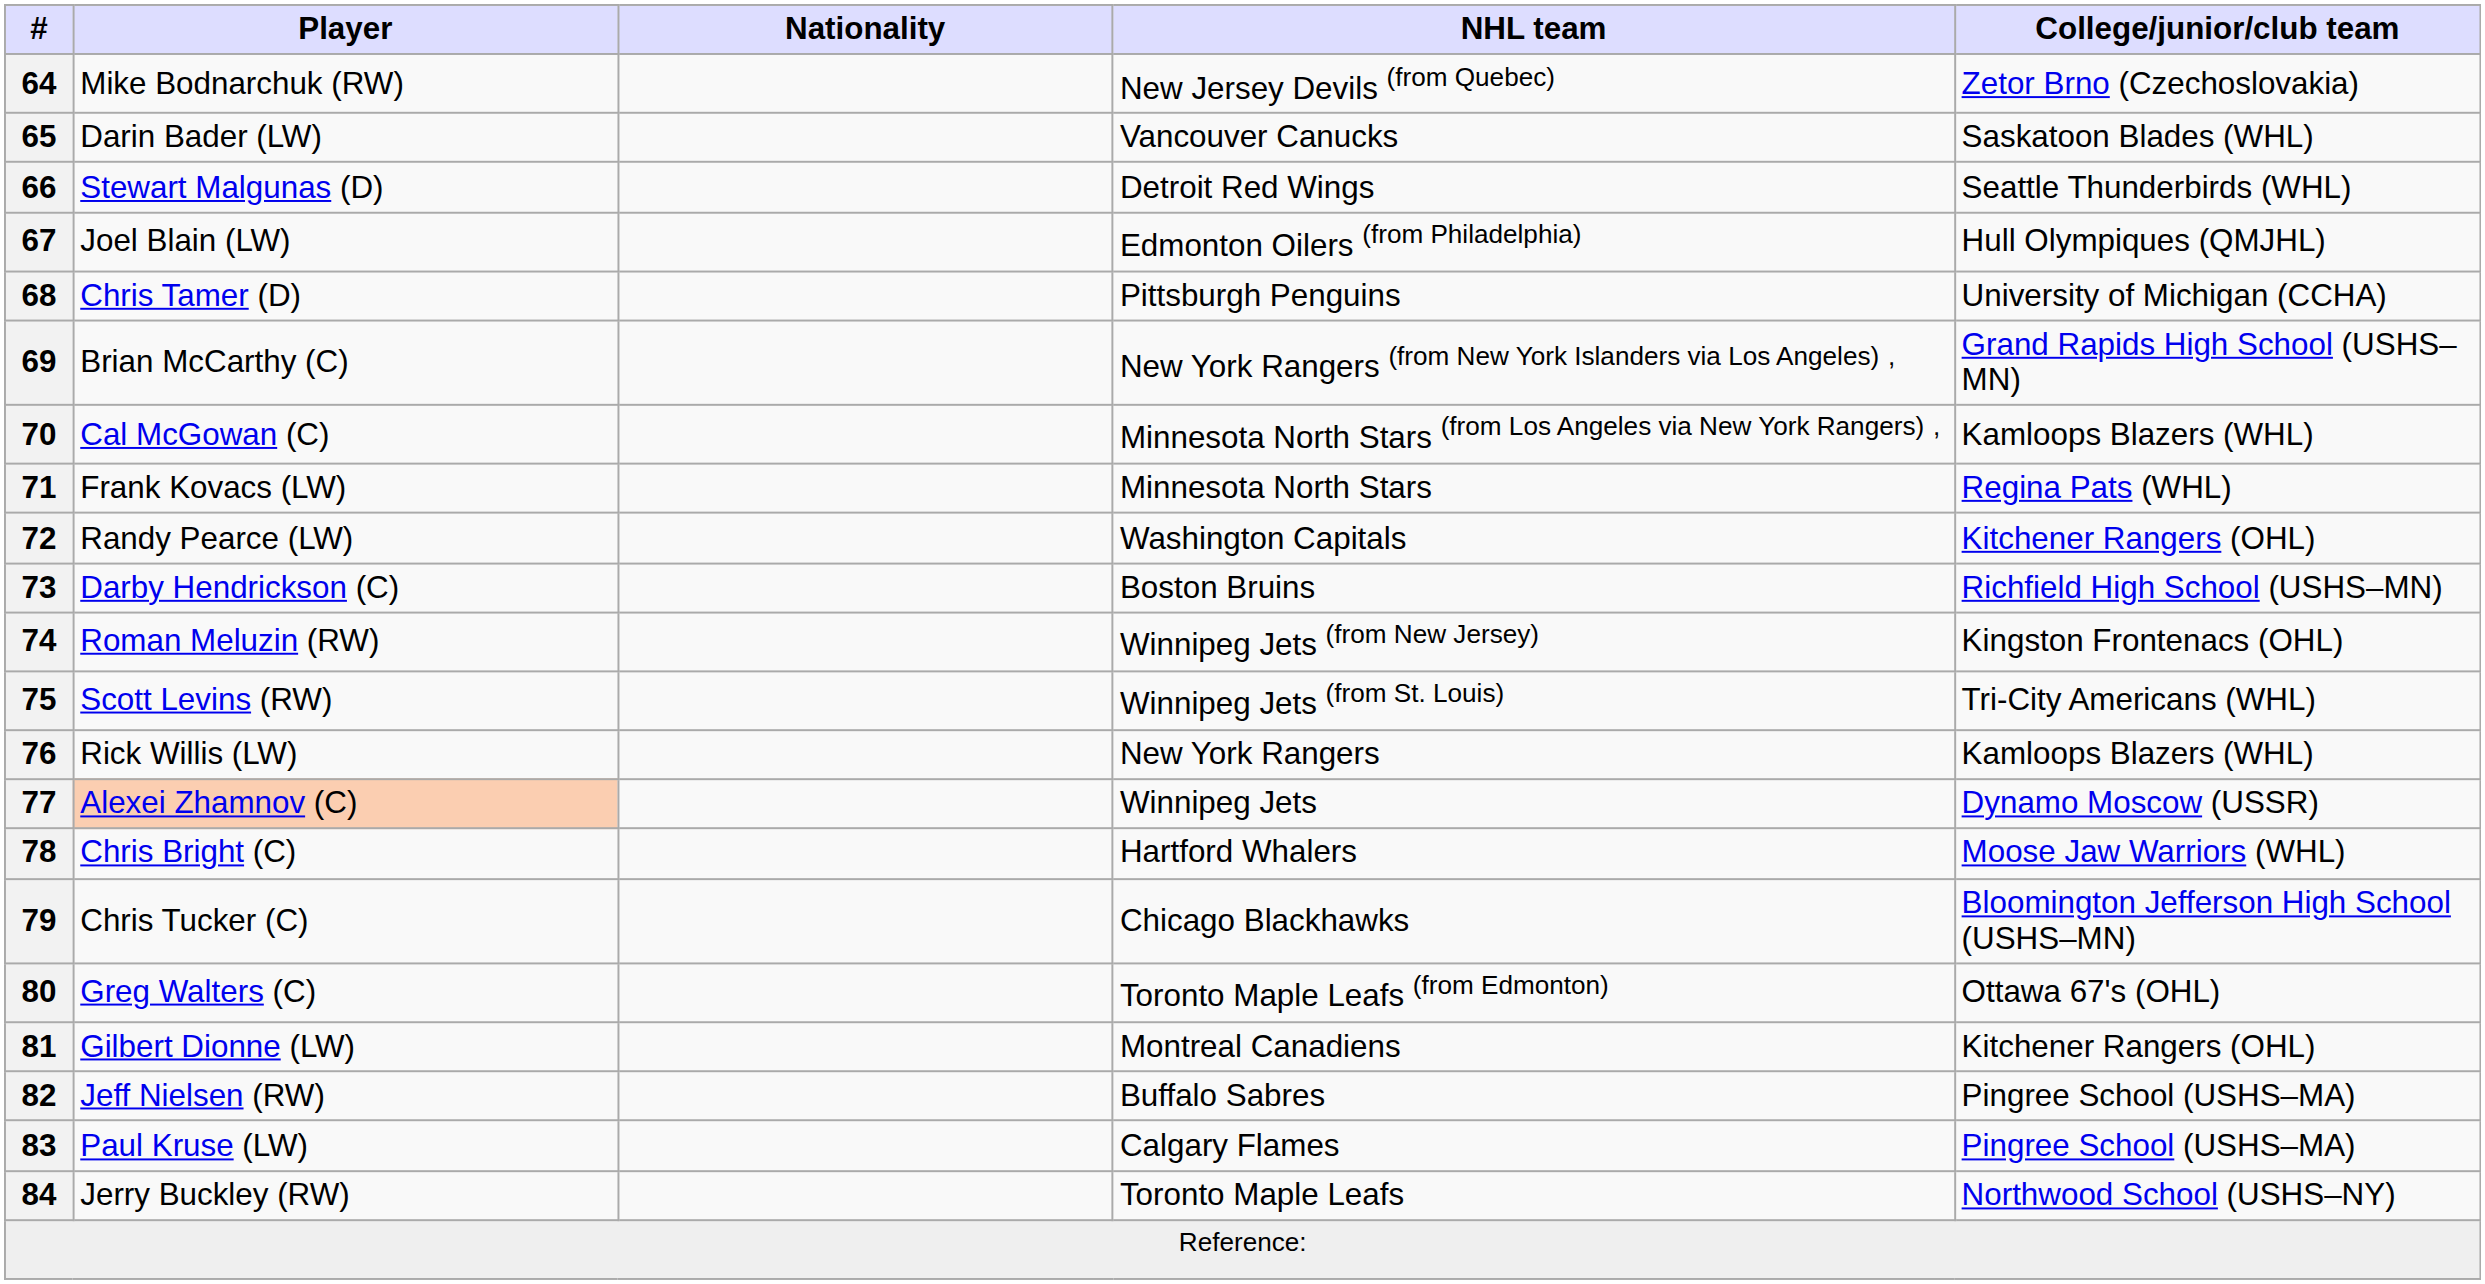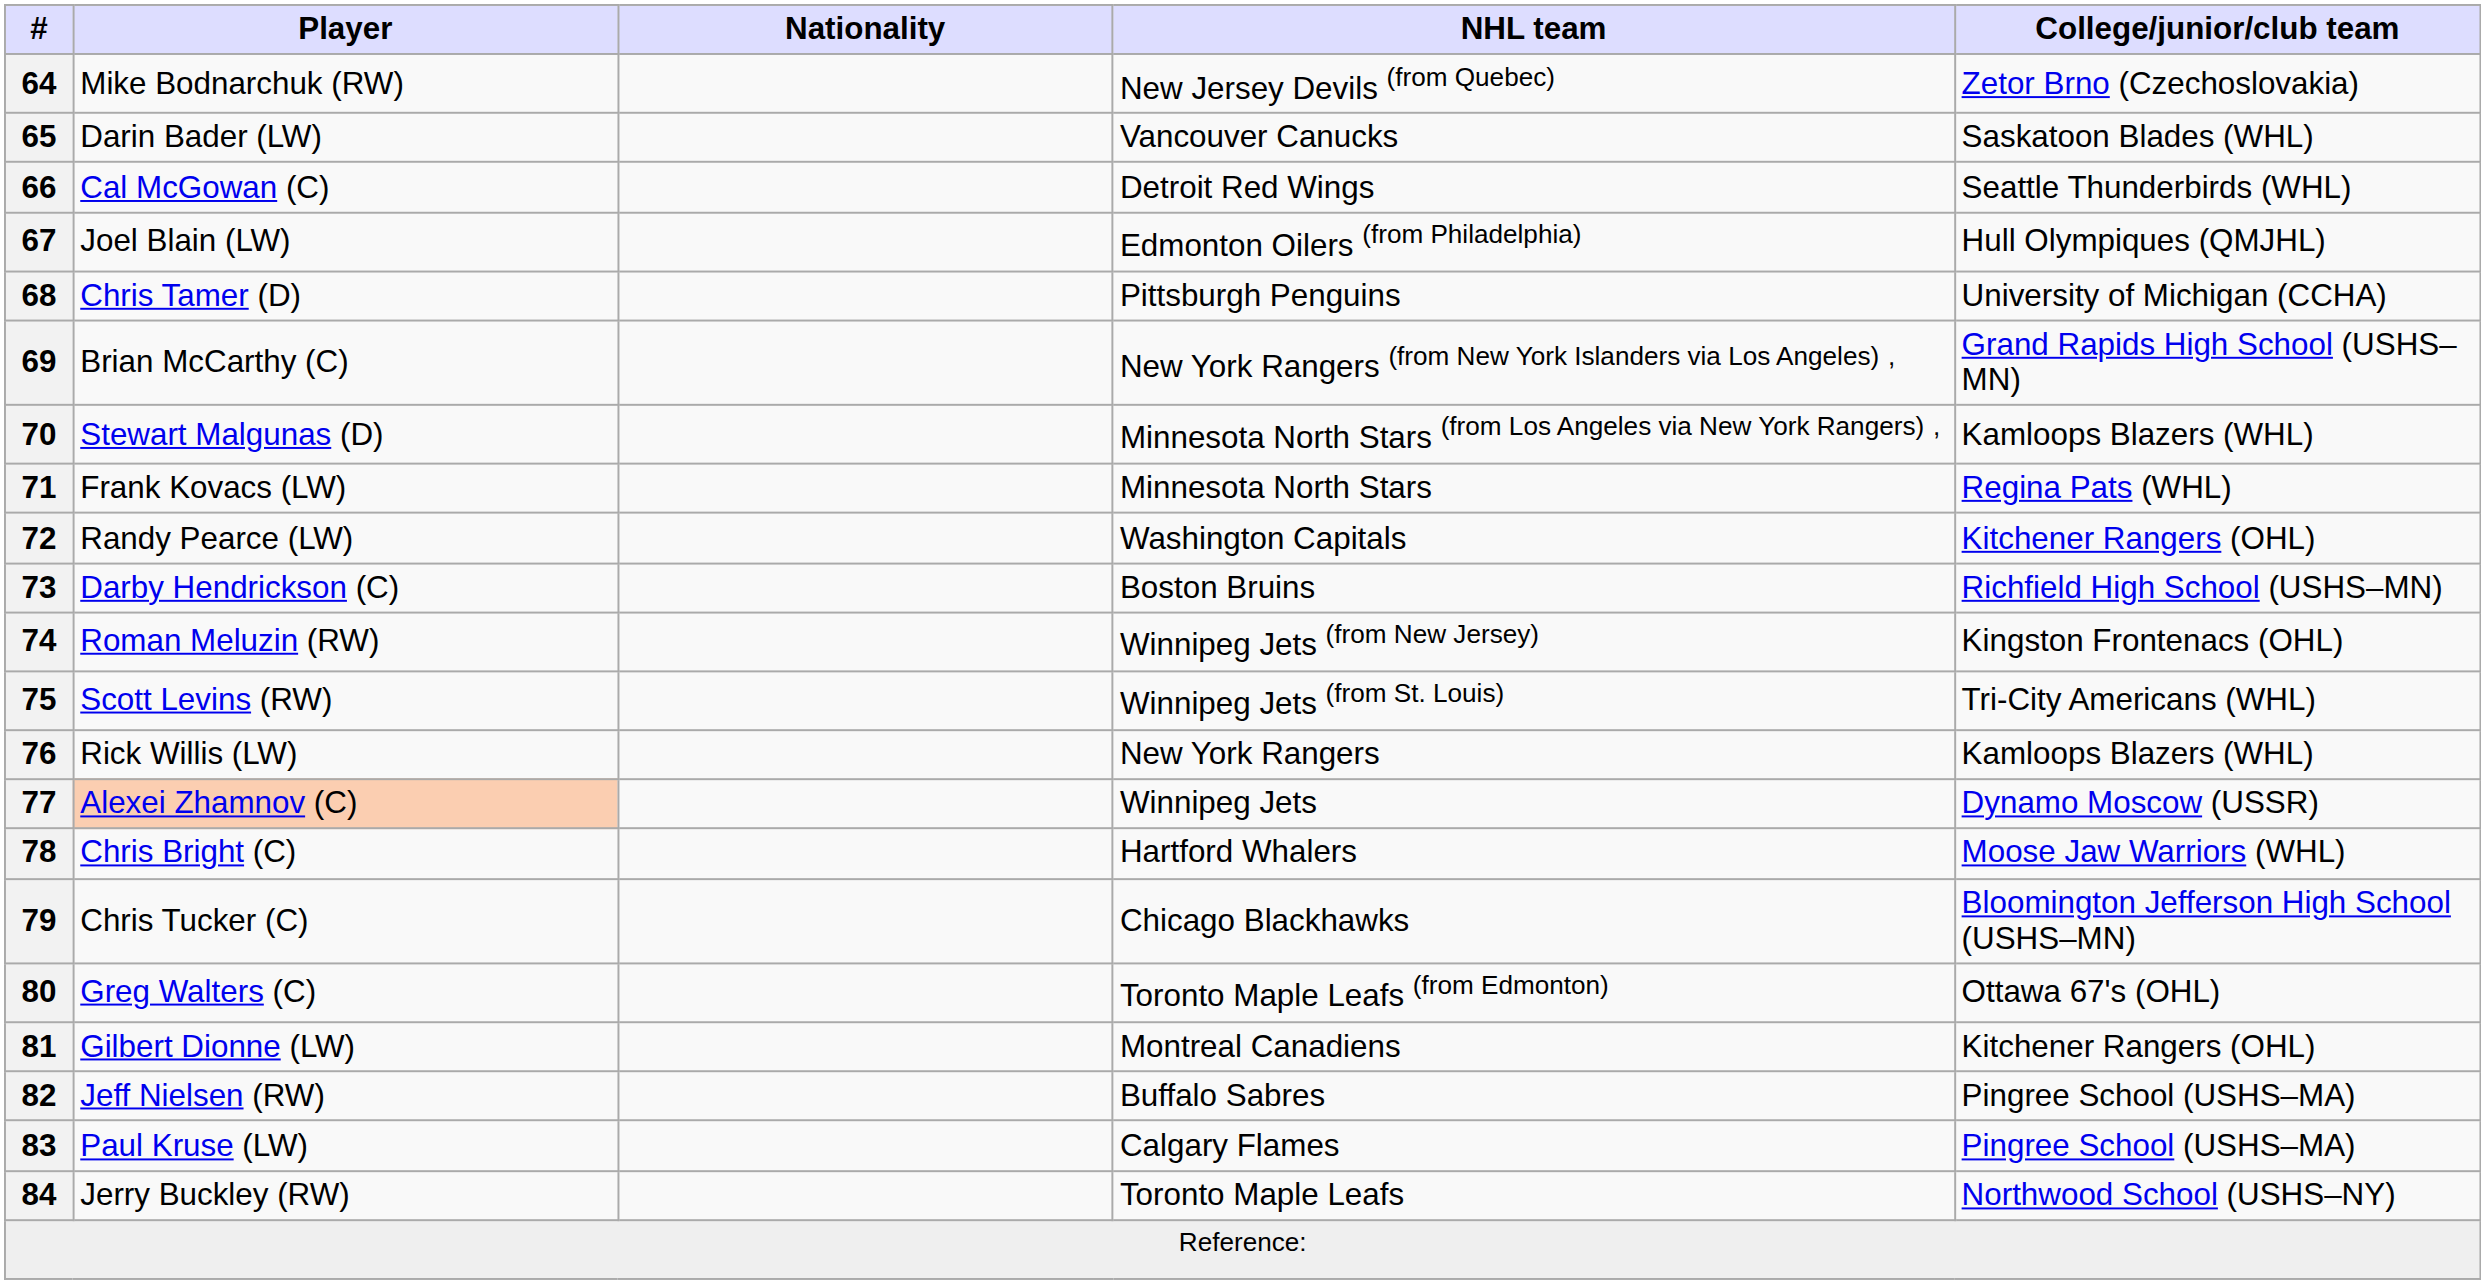(232, 187) Stewart Malgunas (D) -> (205, 187) Cal McGowan (C)
(205, 433) Cal McGowan (C) -> (232, 433) Stewart Malgunas (D)
